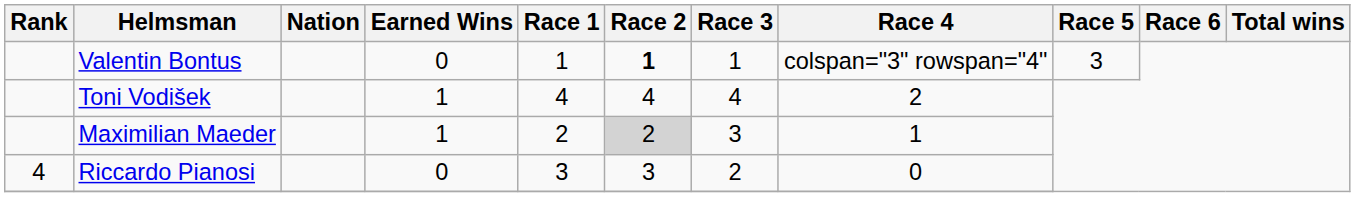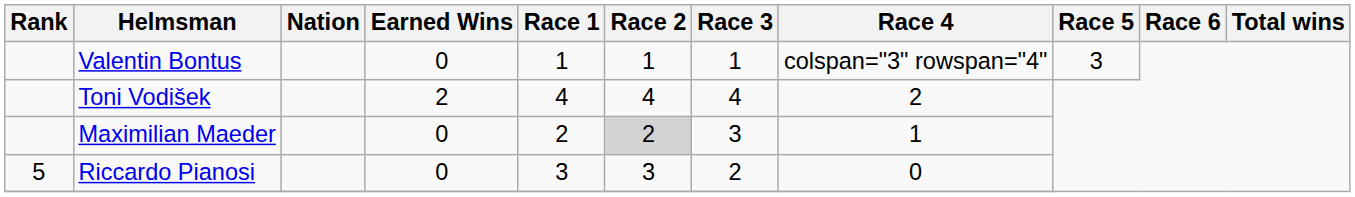(648, 60) bold -> (648, 60) normal
(442, 97) 1 -> (442, 97) 2
(442, 135) 1 -> (442, 135) 0
(39, 172) 4 -> (39, 172) 5
